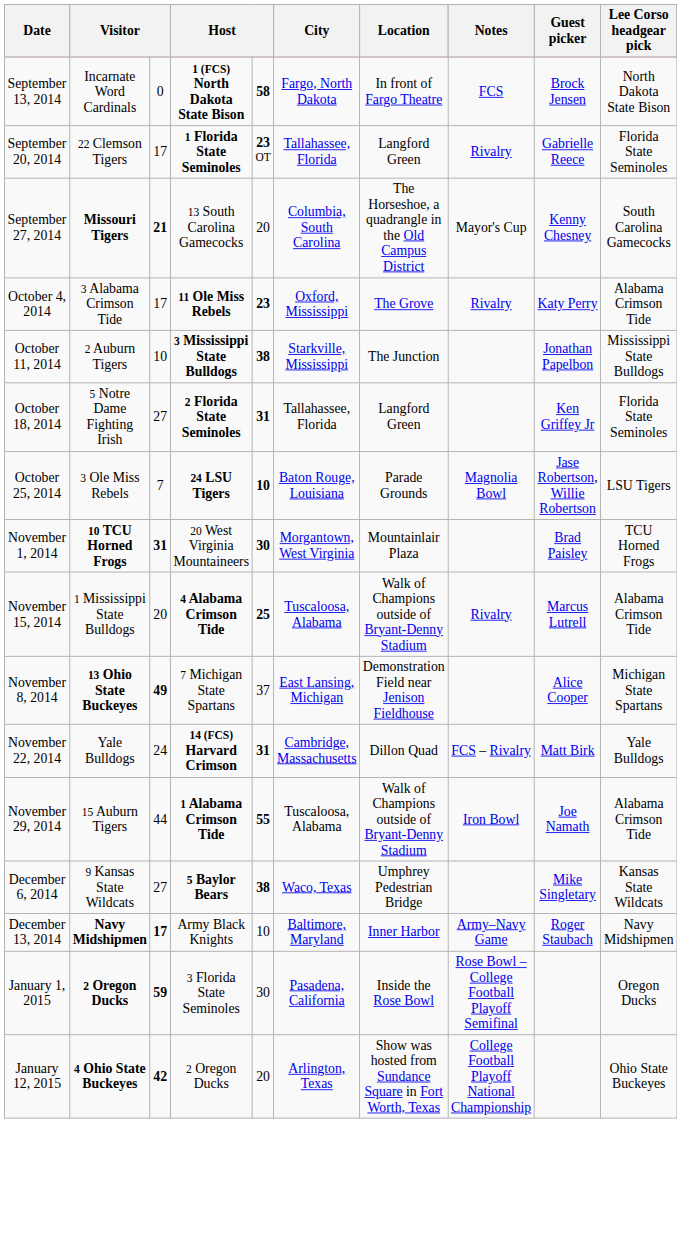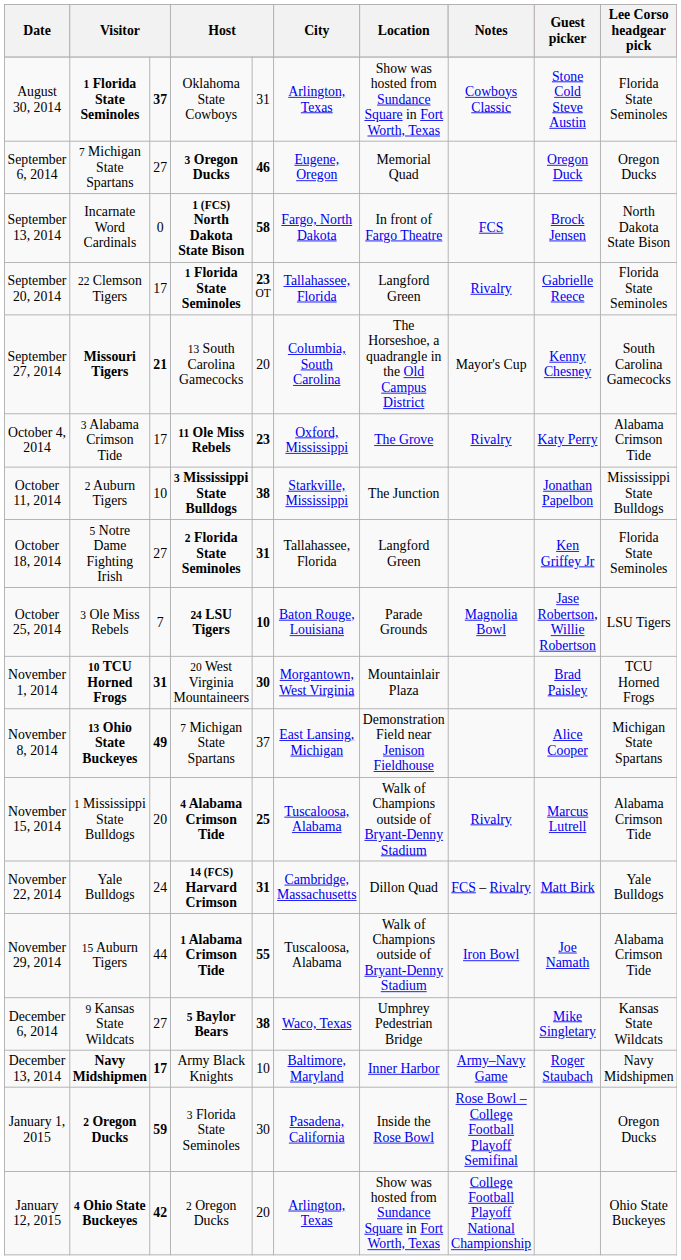+ row: (37, 99)
+ row: (37, 167)
rows swapped: (37, 690) <-> (37, 614)
